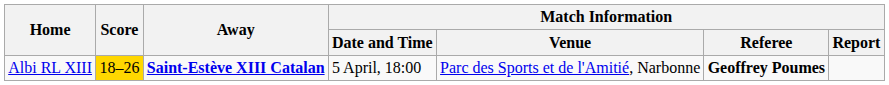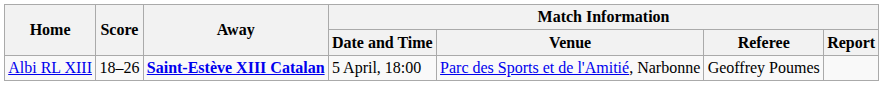(119, 67) gold background -> (119, 67) no background
(766, 67) bold -> (764, 67) normal
